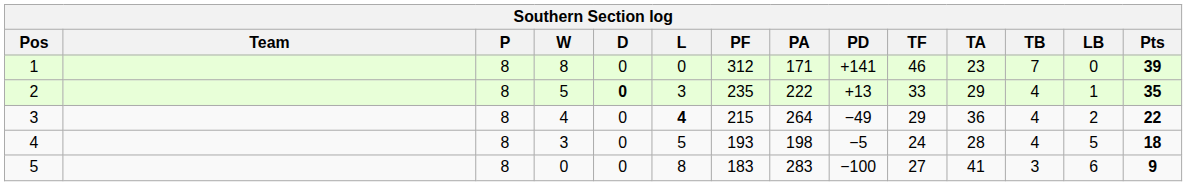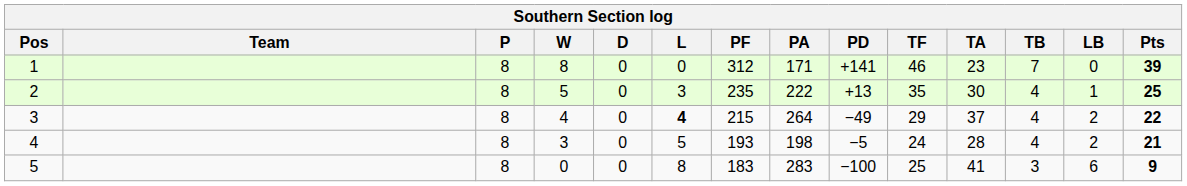(623, 92) bold -> (623, 92) normal
(917, 92) 33 -> (917, 92) 35
(976, 92) 29 -> (976, 92) 30
(1153, 92) 35 -> (1153, 92) 25
(976, 117) 36 -> (976, 117) 37
(1094, 142) 5 -> (1094, 142) 2
(1153, 142) 18 -> (1153, 142) 21
(917, 167) 27 -> (917, 167) 25
